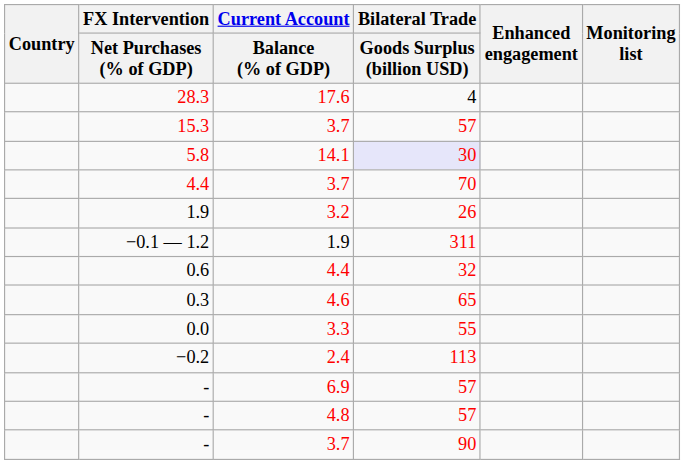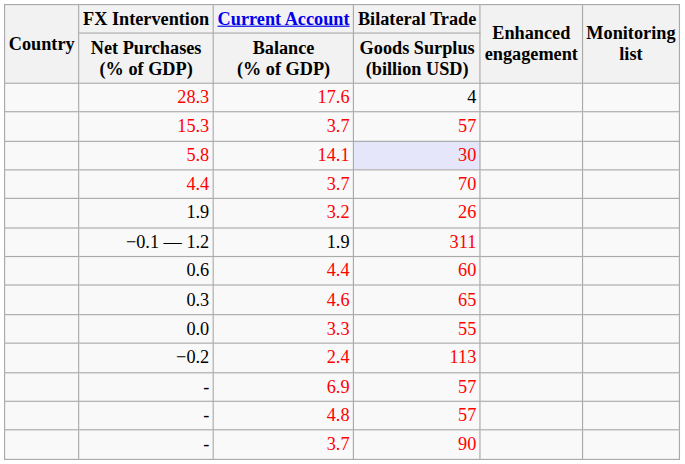(467, 270) 32 -> (467, 270) 60
